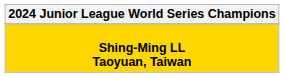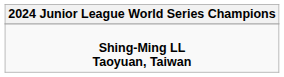(142, 55) gold background -> (142, 55) no background
